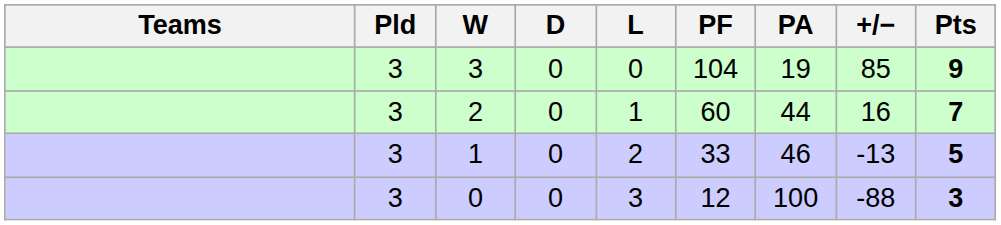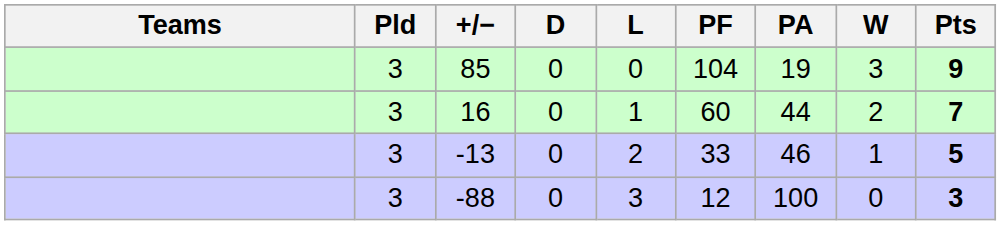columns swapped: (475, 25) <-> (876, 25)
